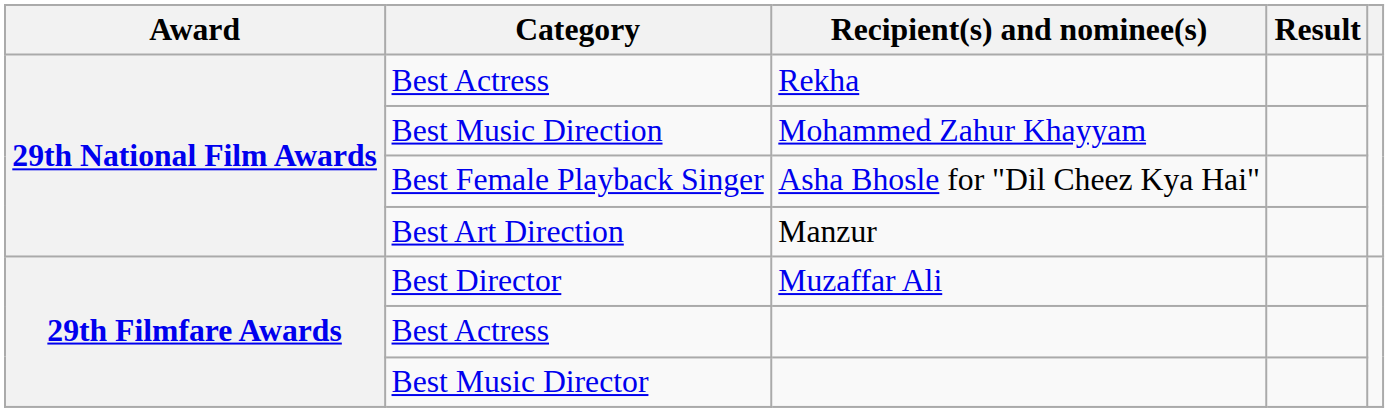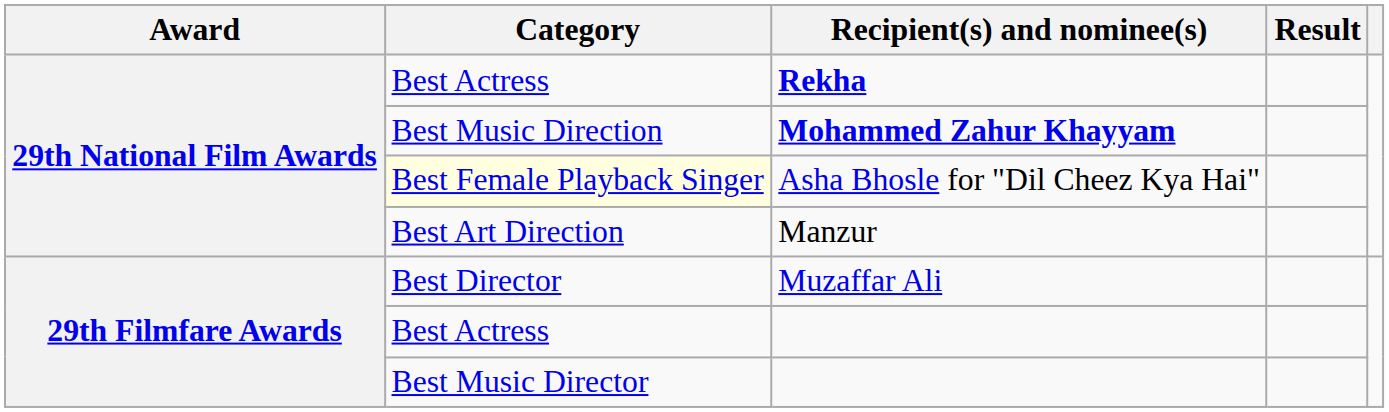(819, 79) normal -> (822, 79) bold
(962, 130) normal -> (977, 130) bold
(578, 180) no background -> (578, 180) lightyellow background
